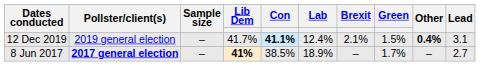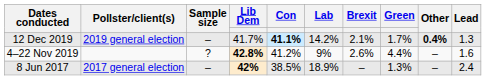(318, 39) 12.4% -> (324, 39) 14.2%
(394, 39) 1.5% -> (400, 39) 1.7%
(460, 39) 3.1 -> (466, 39) 1.3
+ row: (43, 53)
(125, 53) bold -> (134, 67) normal
(242, 53) 41% -> (248, 67) 42%
(394, 53) 1.7% -> (400, 67) 1.3%
(460, 53) 2.7 -> (466, 67) 2.4
